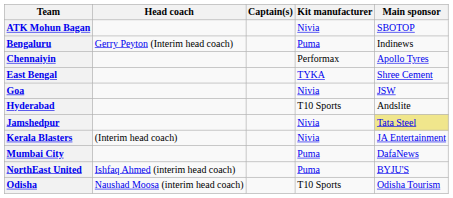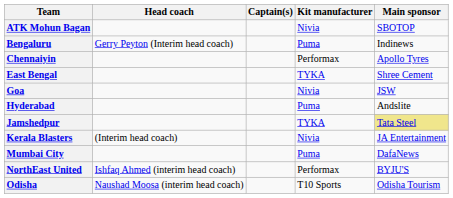(319, 106) T10 Sports -> (309, 106) Puma
(308, 122) Nivia -> (311, 122) TYKA
(309, 169) Puma -> (318, 169) Performax
